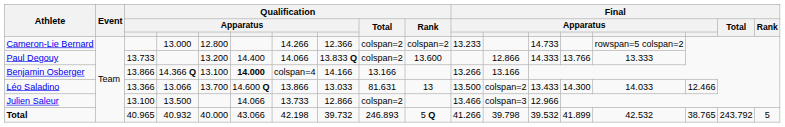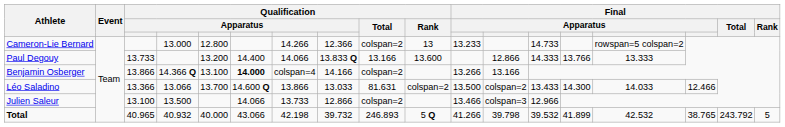(428, 44) colspan=2 -> (428, 44) 13
(382, 58) colspan=2 -> (382, 58) 13.166
(382, 72) 13.166 -> (382, 72) colspan=2
(428, 87) 13 -> (428, 87) colspan=2
